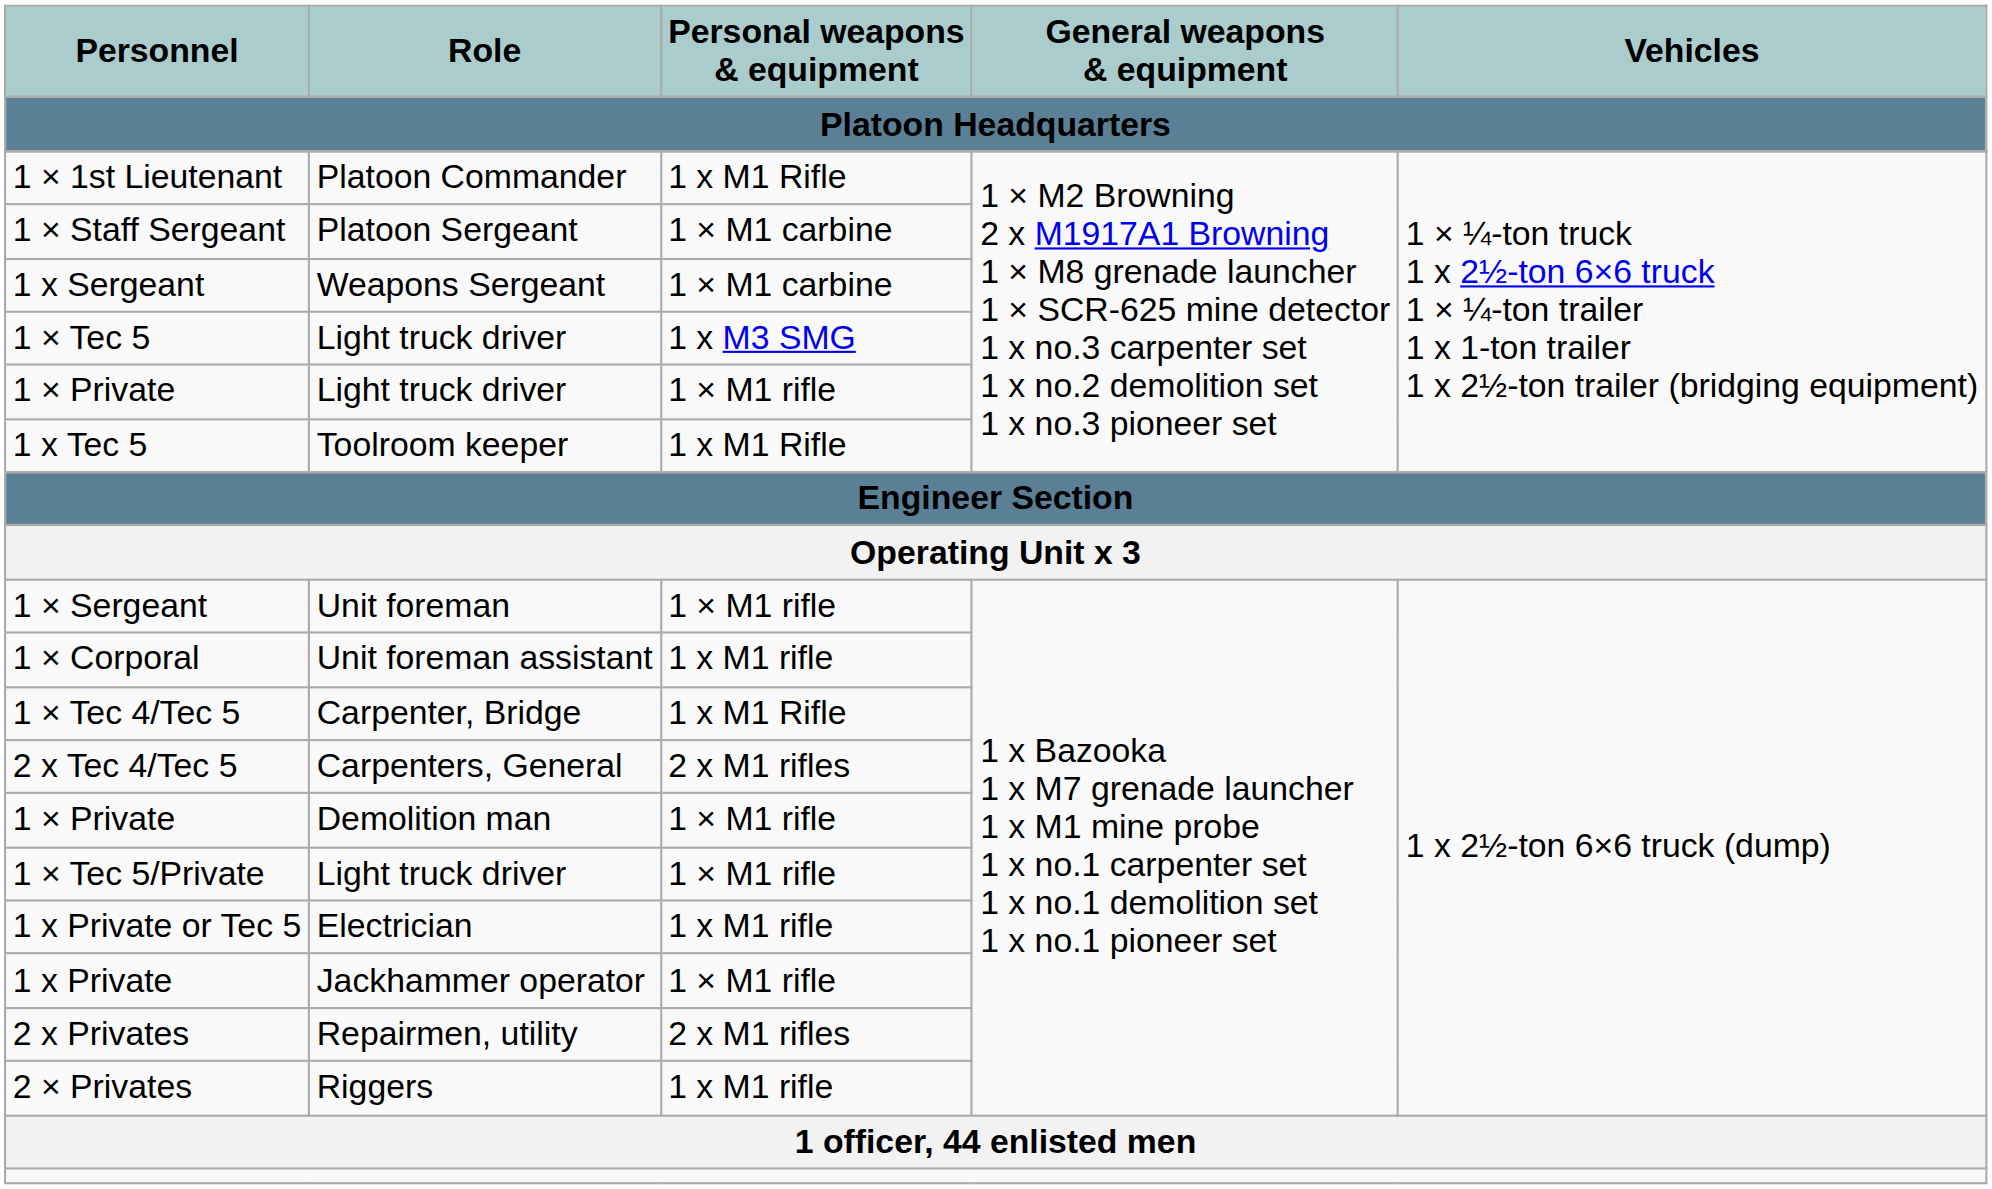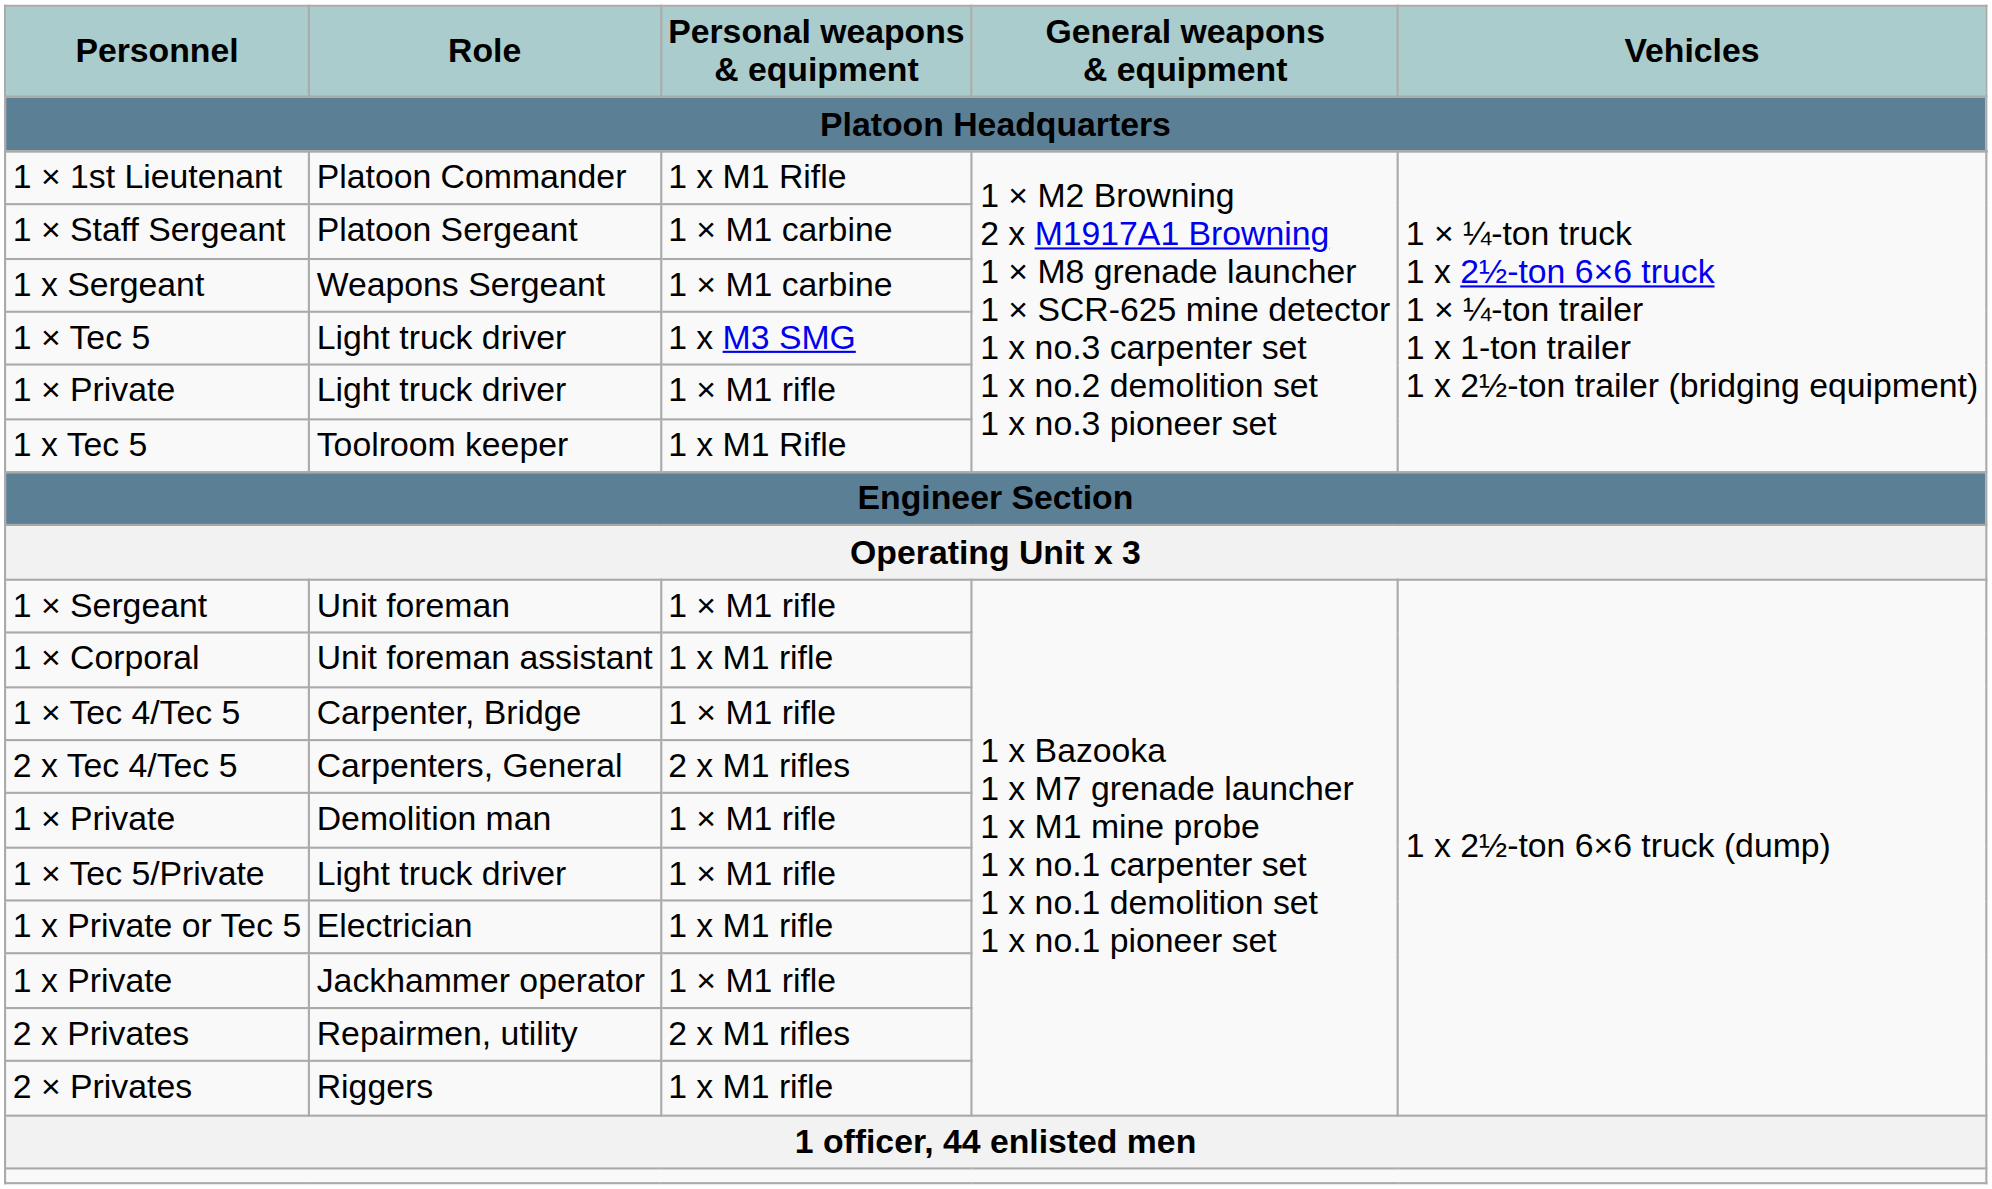(757, 712) 1 x M1 Rifle -> (752, 712) 1 × M1 rifle
